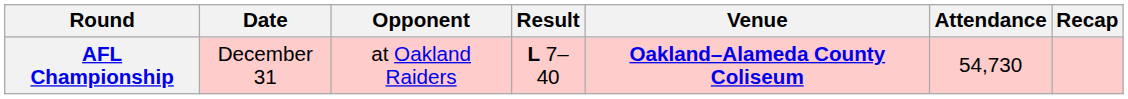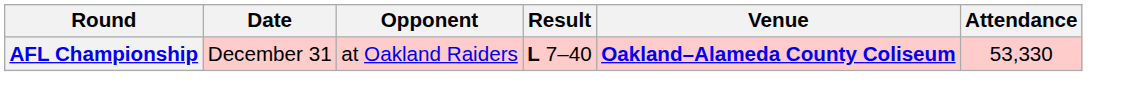- column: (1087, 20)
(991, 65) 54,730 -> (1021, 53) 53,330
